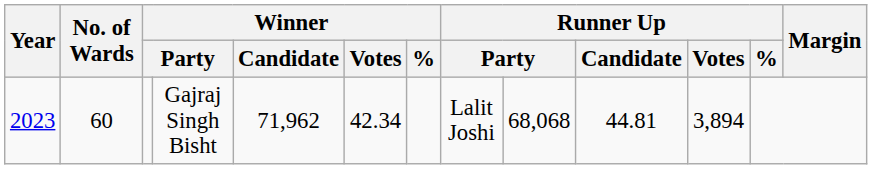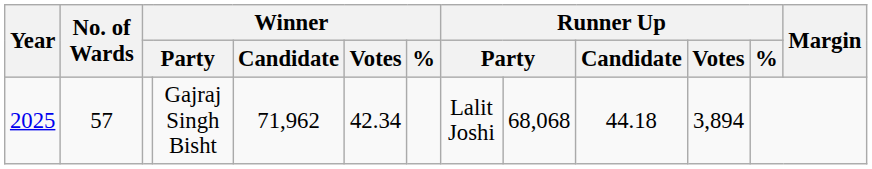(33, 120) 2023 -> (33, 120) 2025
(102, 120) 60 -> (102, 120) 57
(631, 120) 44.81 -> (631, 120) 44.18
